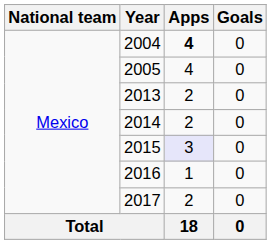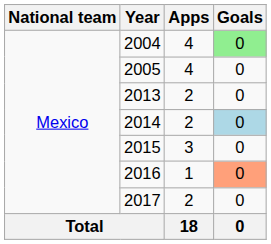(189, 43) bold -> (189, 43) normal
(240, 43) no background -> (240, 43) lightgreen background
(240, 122) no background -> (240, 122) lightblue background
(189, 148) lavender background -> (189, 148) no background
(240, 174) no background -> (240, 174) lightsalmon background
